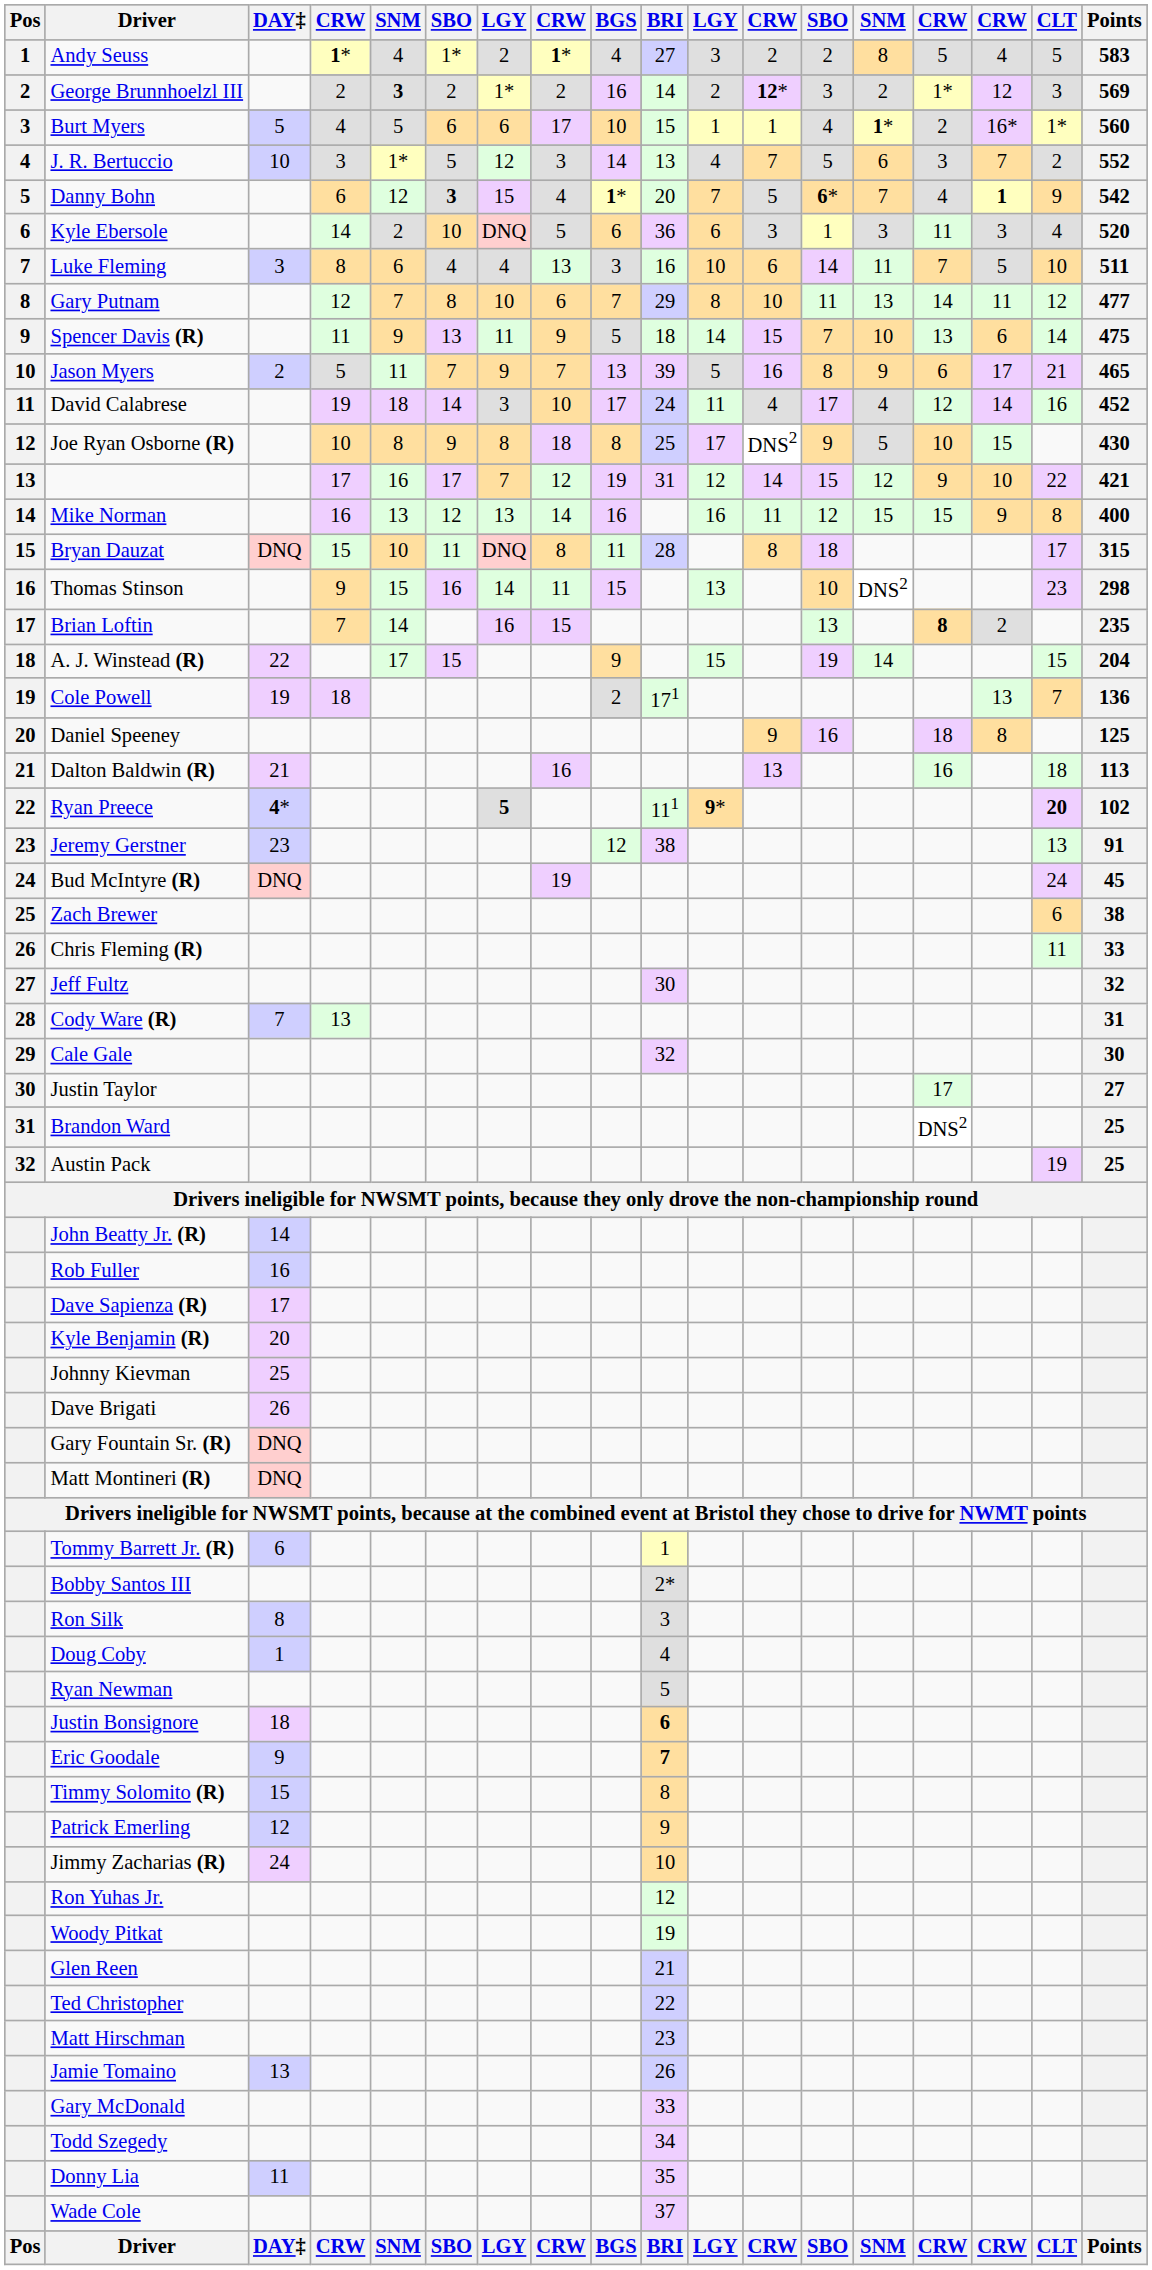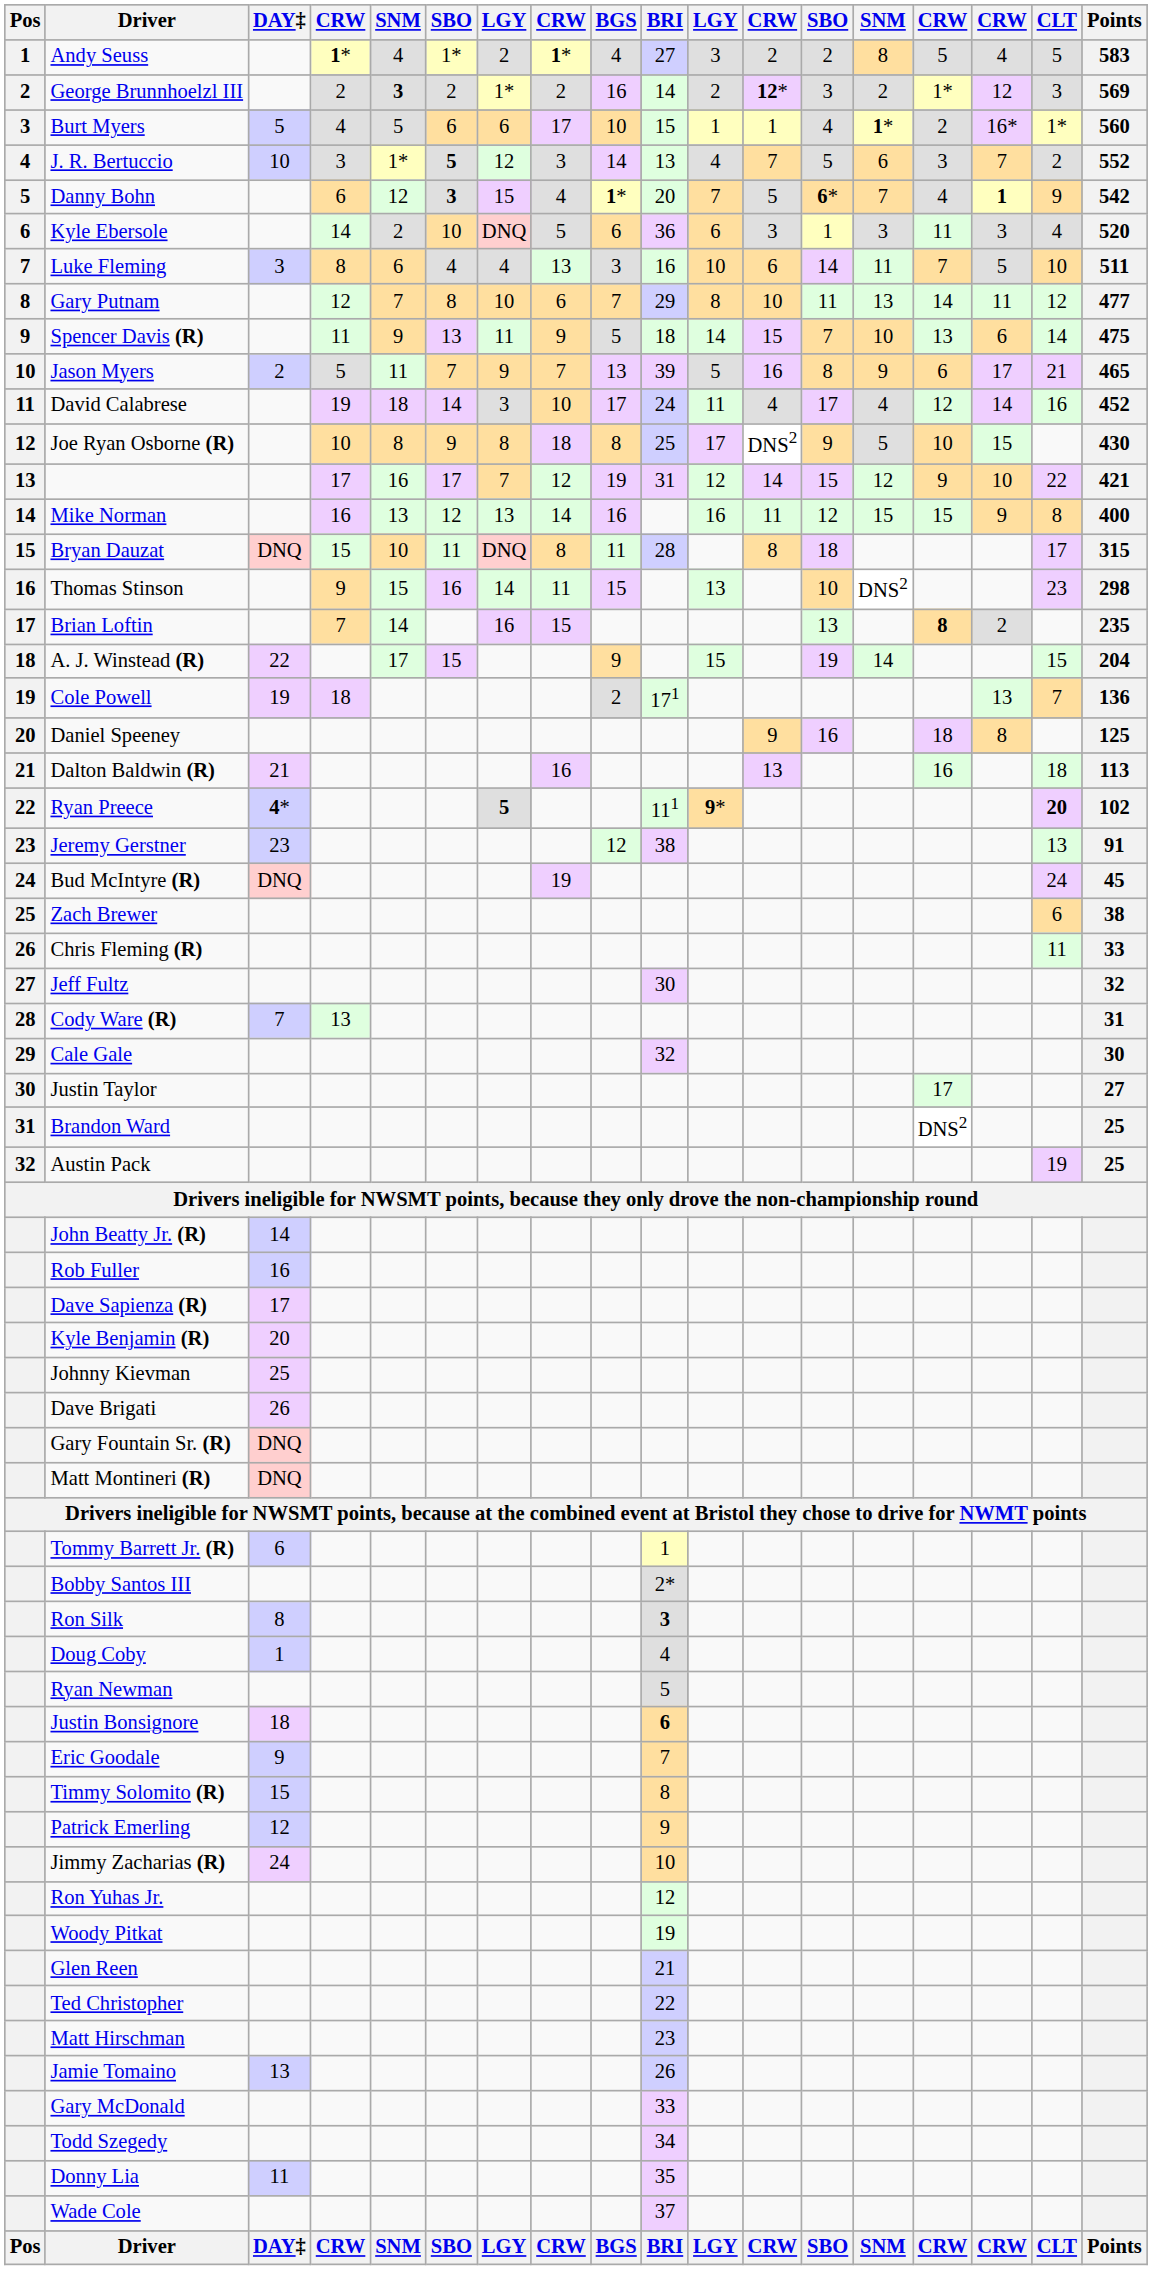(451, 161) normal -> (451, 161) bold
(665, 1619) normal -> (665, 1619) bold
(665, 1758) bold -> (665, 1758) normal
